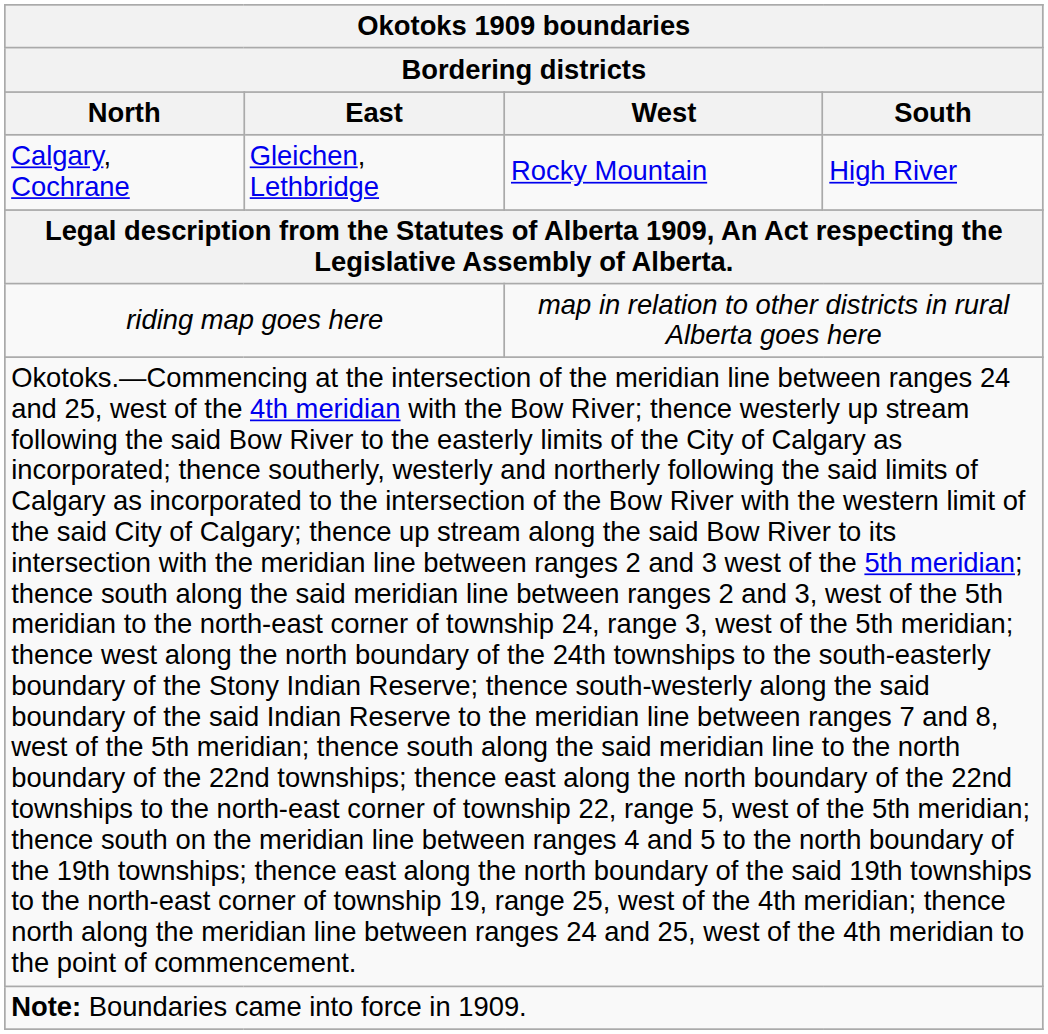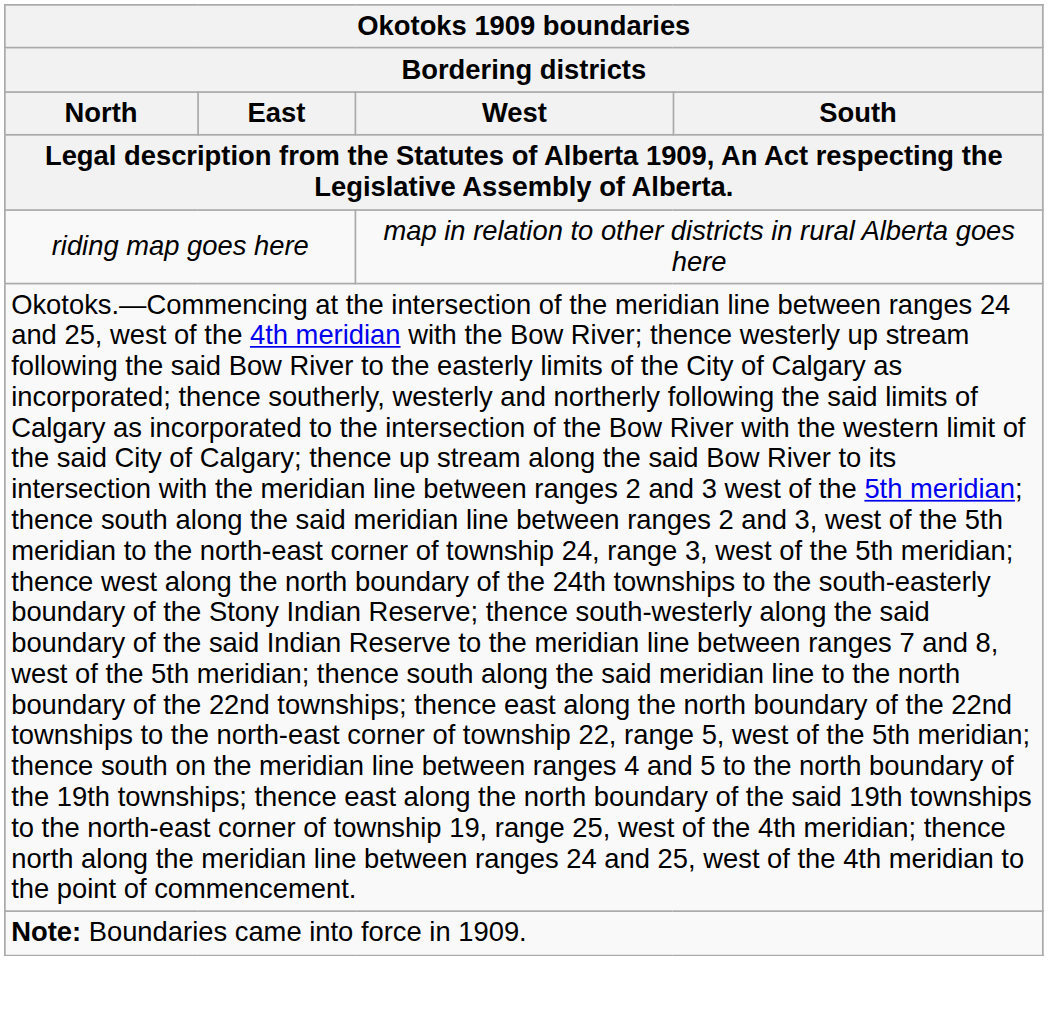- row: (70, 171)
